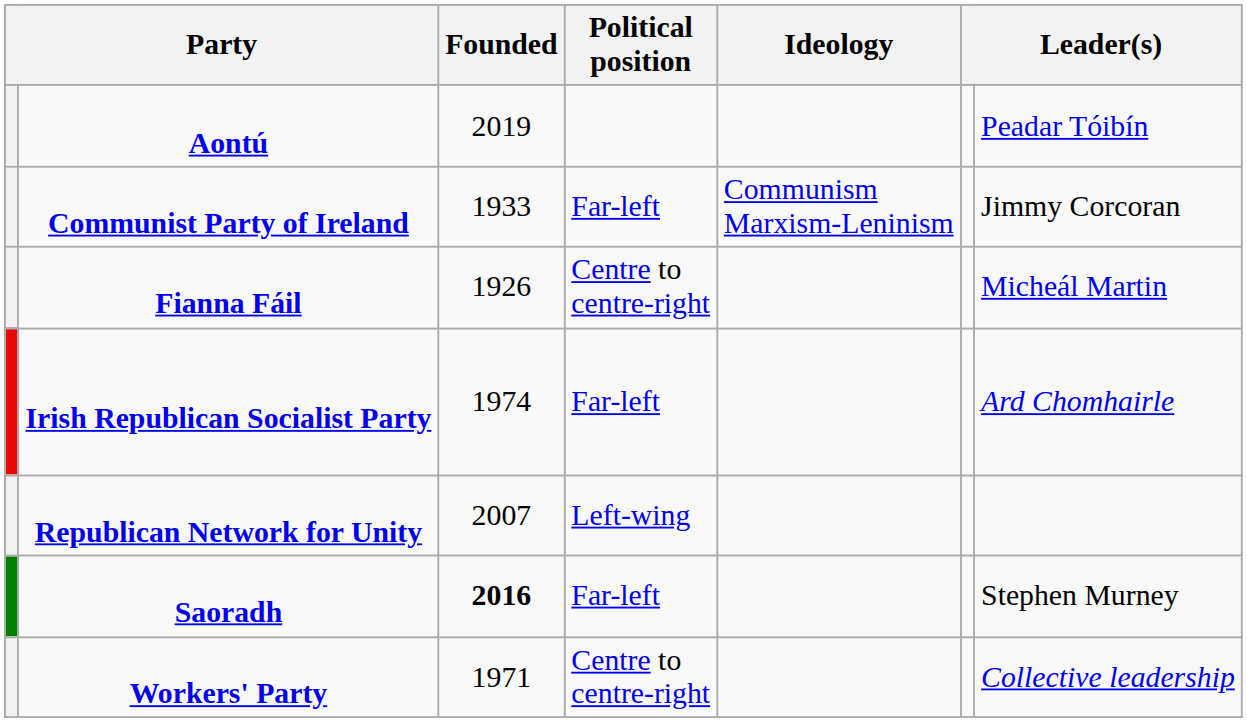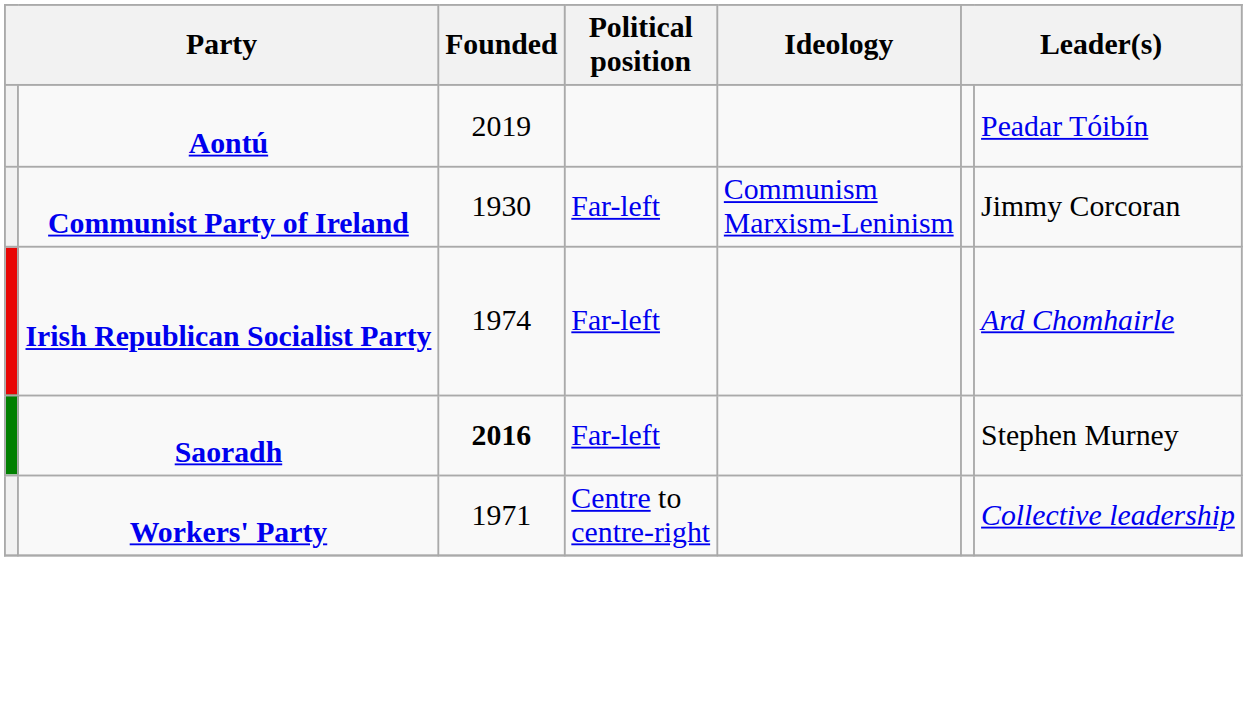(501, 206) 1933 -> (501, 206) 1930
- row: (228, 303)
- row: (228, 531)
